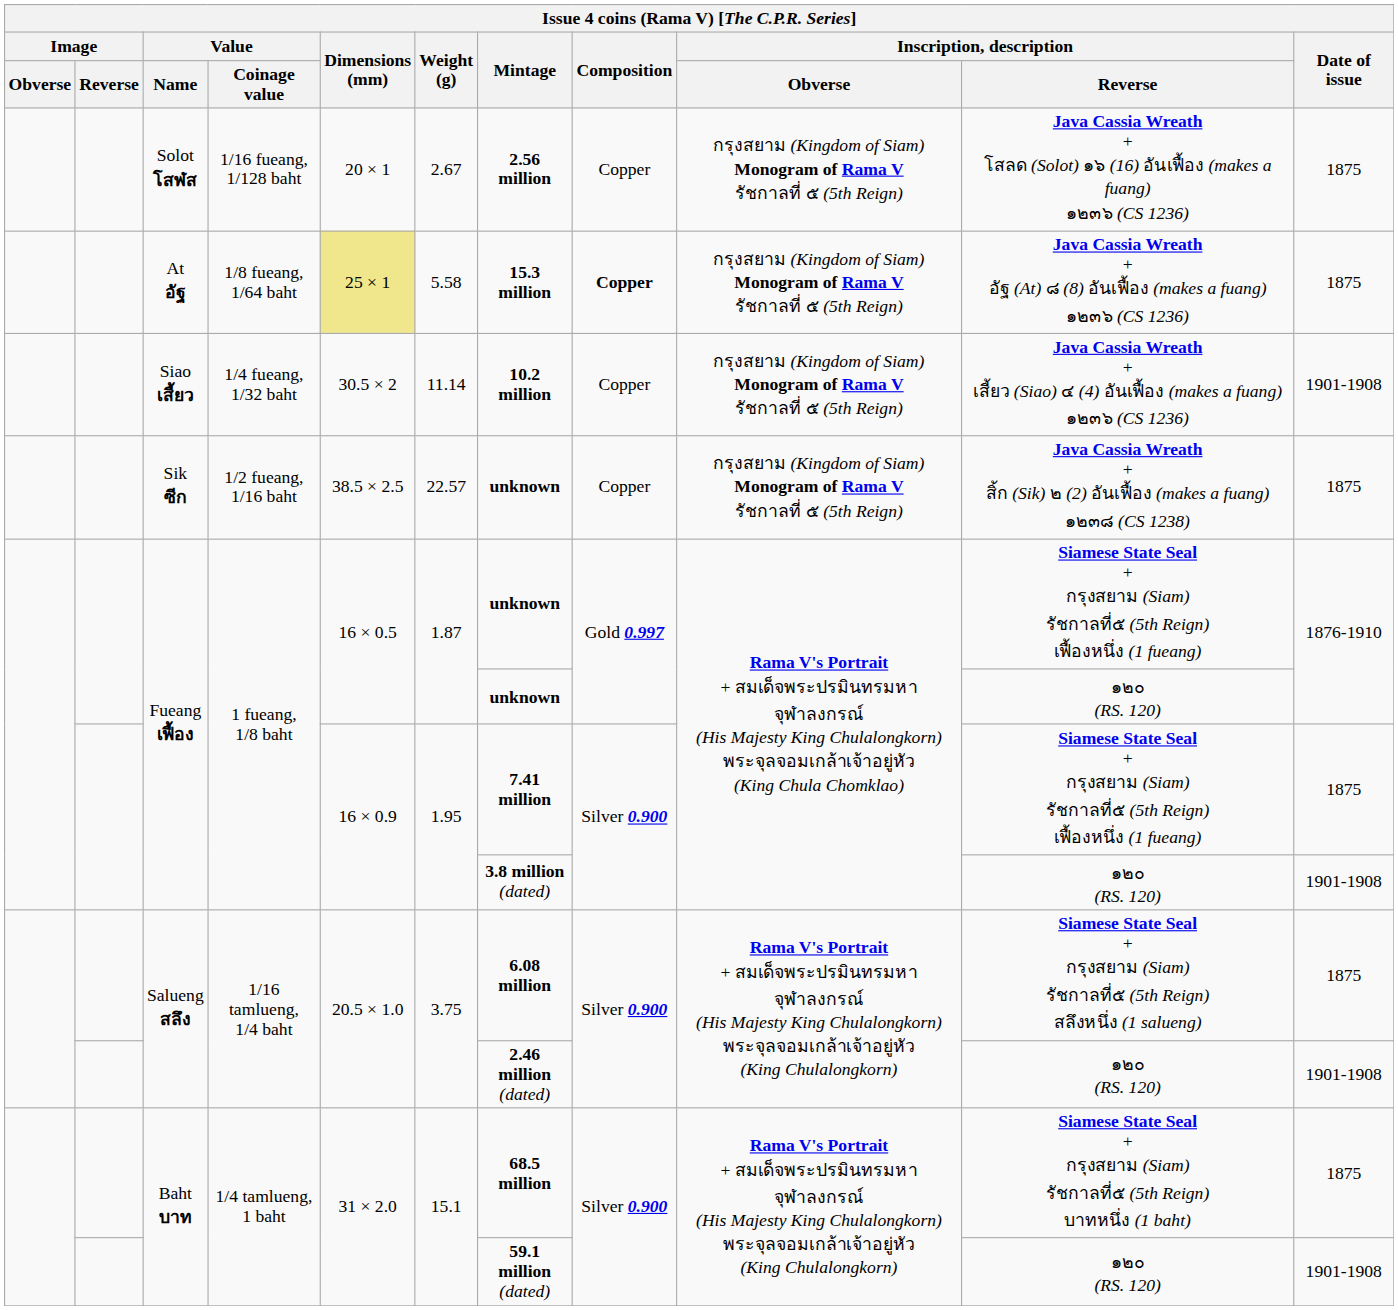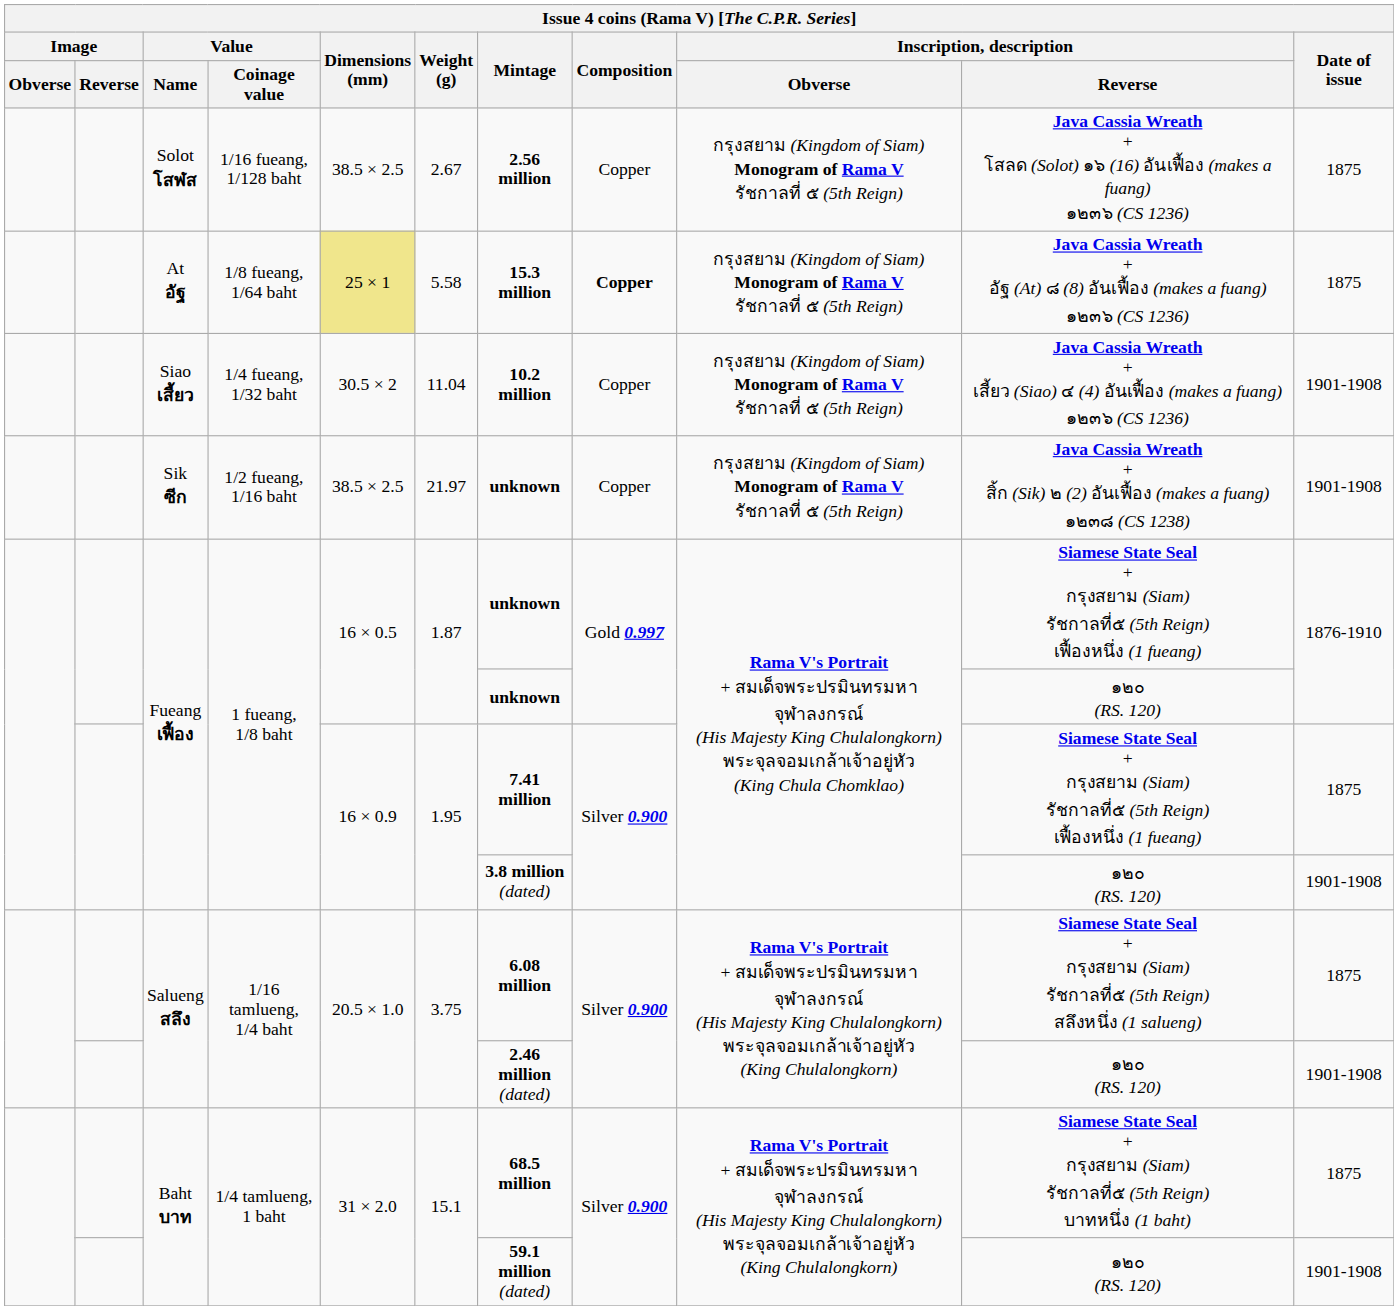(368, 169) 20 × 1 -> (368, 169) 38.5 × 2.5
(446, 384) 11.14 -> (446, 384) 11.04
(446, 487) 22.57 -> (446, 487) 21.97
(1344, 487) 1875 -> (1344, 487) 1901-1908
